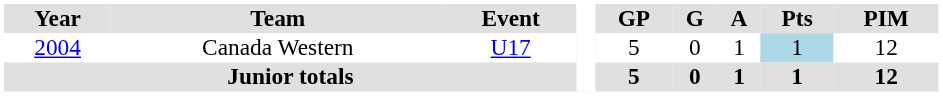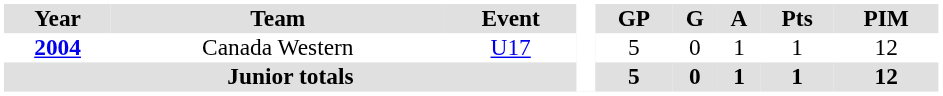(58, 47) normal -> (58, 47) bold
(797, 47) lightblue background -> (797, 47) no background
